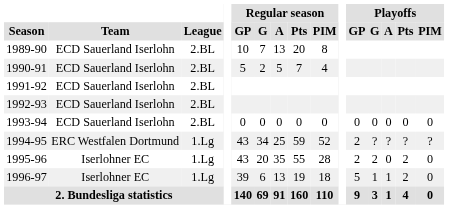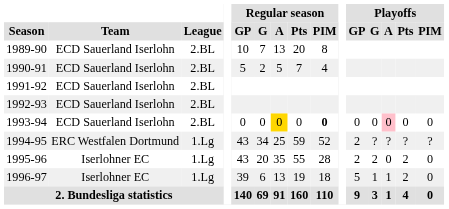(279, 122) no background -> (279, 122) gold background
(325, 122) normal -> (325, 122) bold
(388, 122) no background -> (388, 122) pink background
